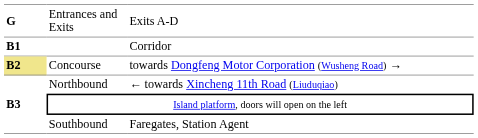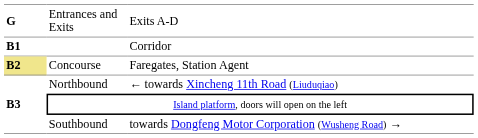(265, 65) towards Dongfeng Motor Corporation (Wusheng Road) → -> (189, 65) Faregates, Station Agent
(189, 124) Faregates, Station Agent -> (265, 124) towards Dongfeng Motor Corporation (Wusheng Road) →
